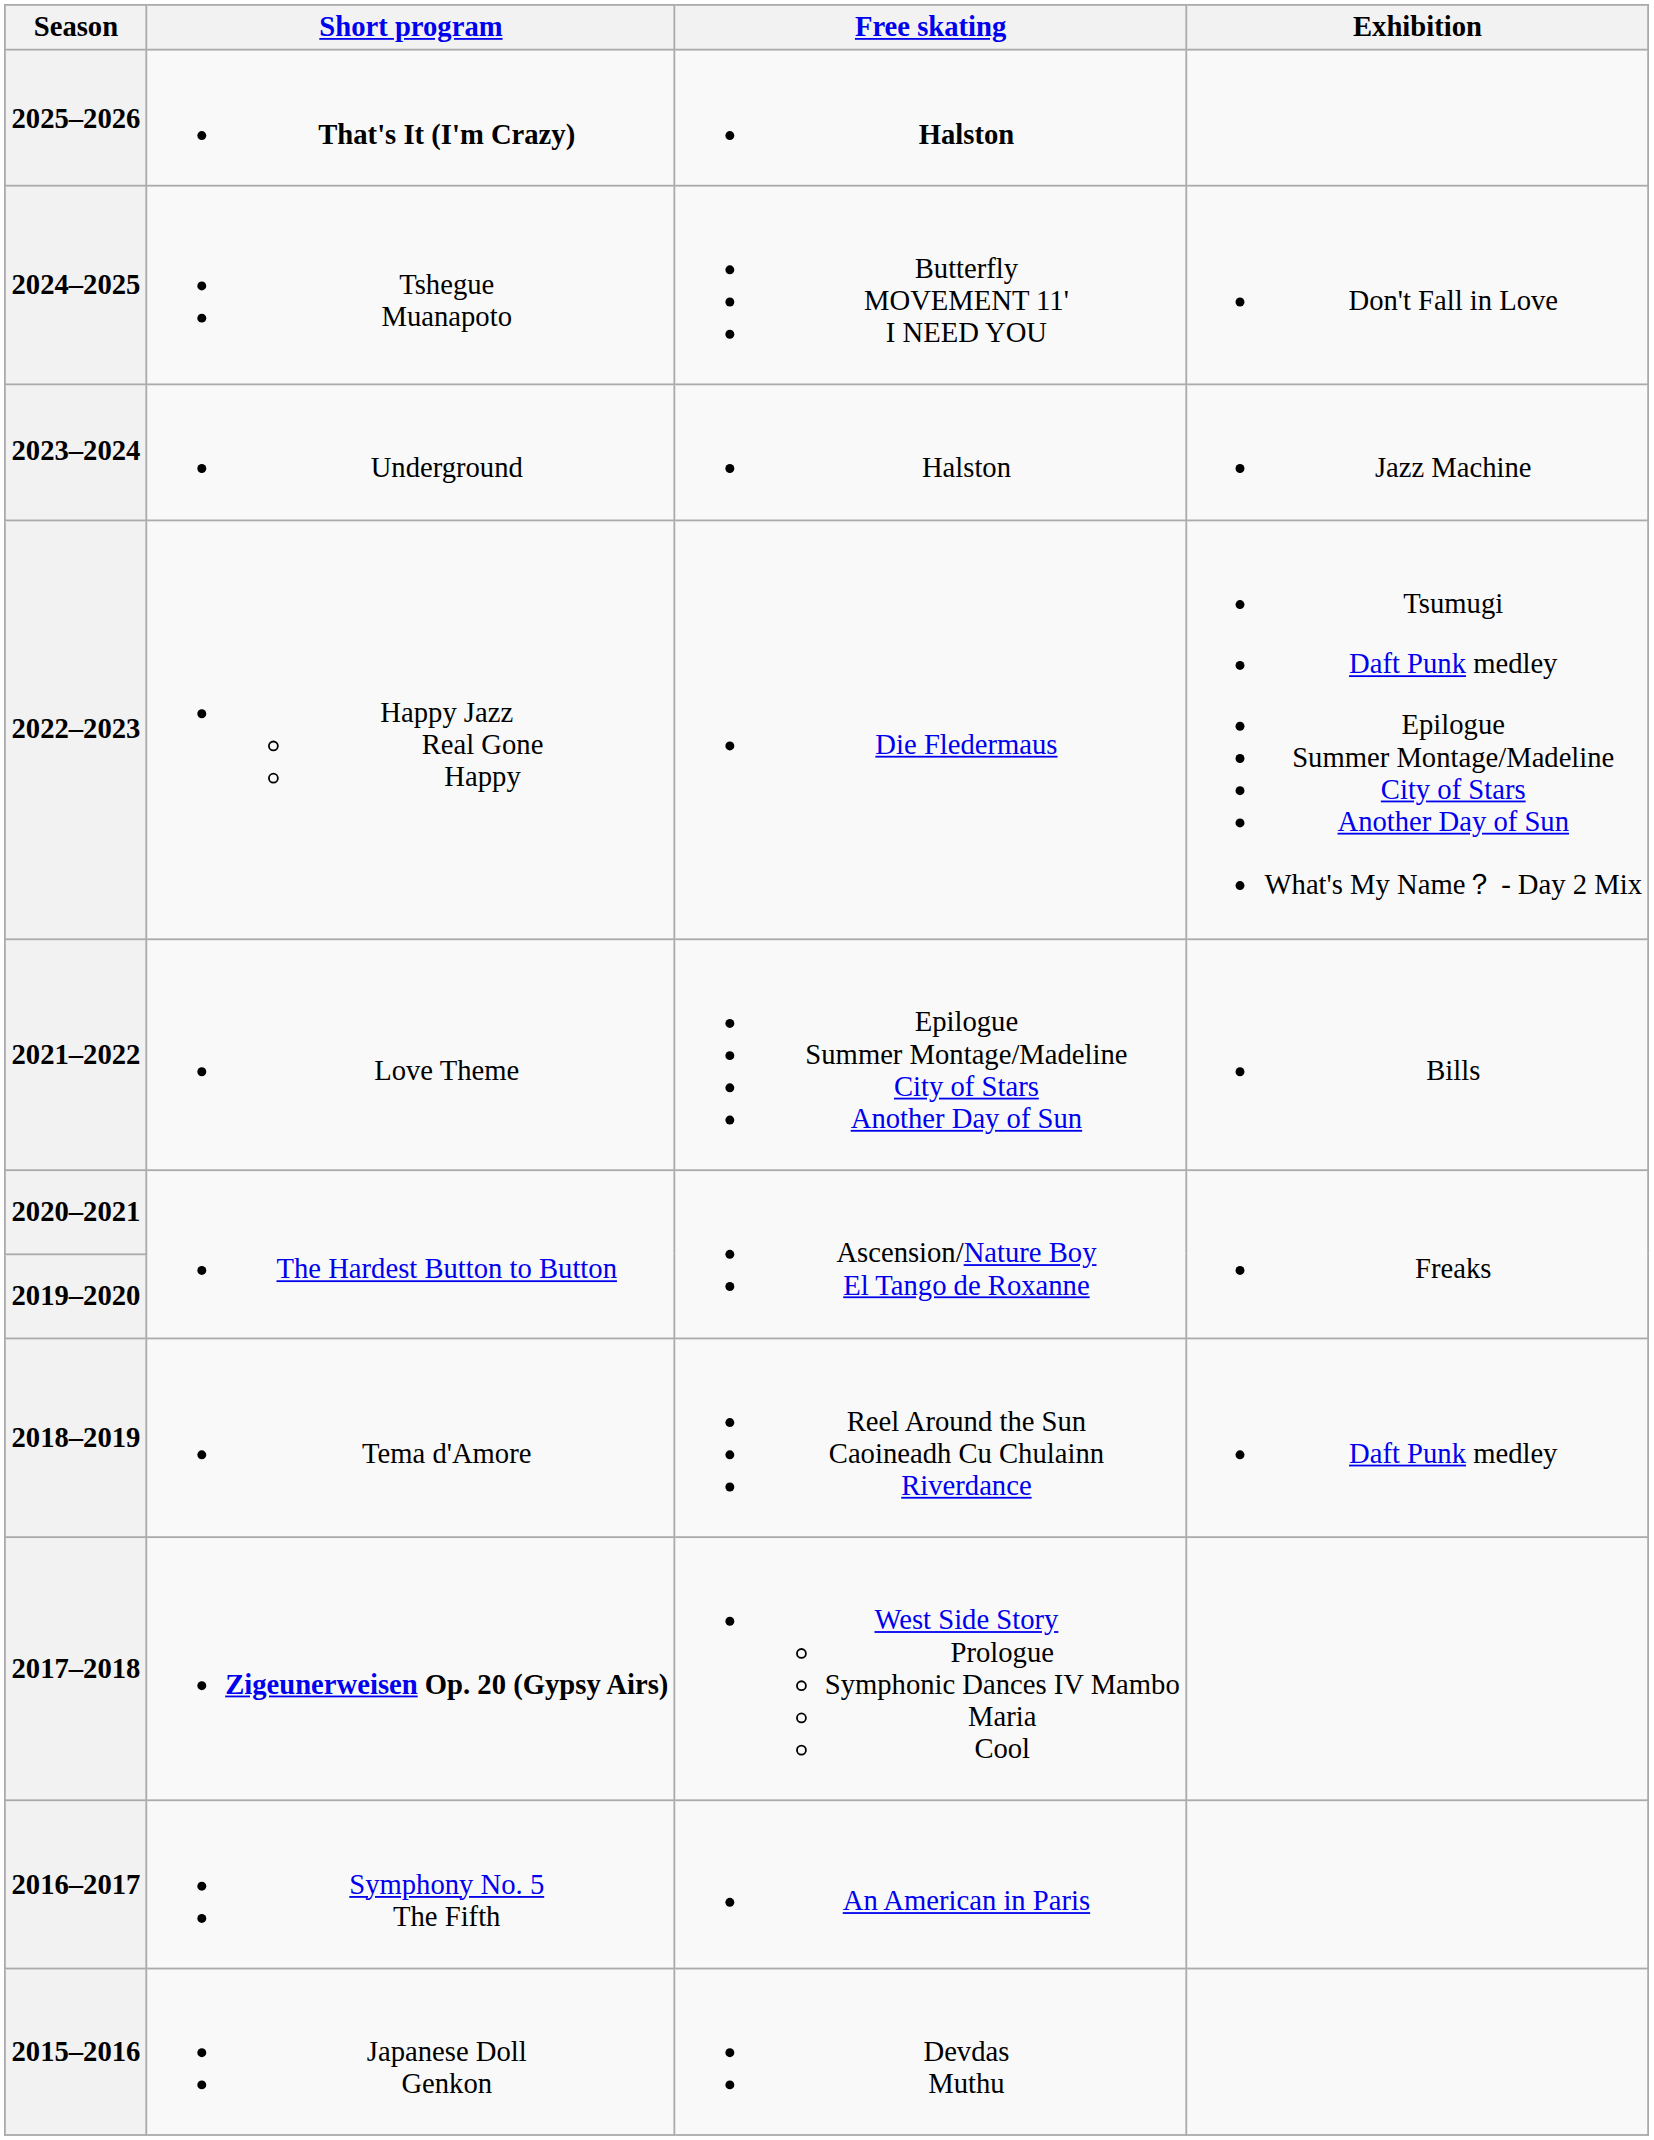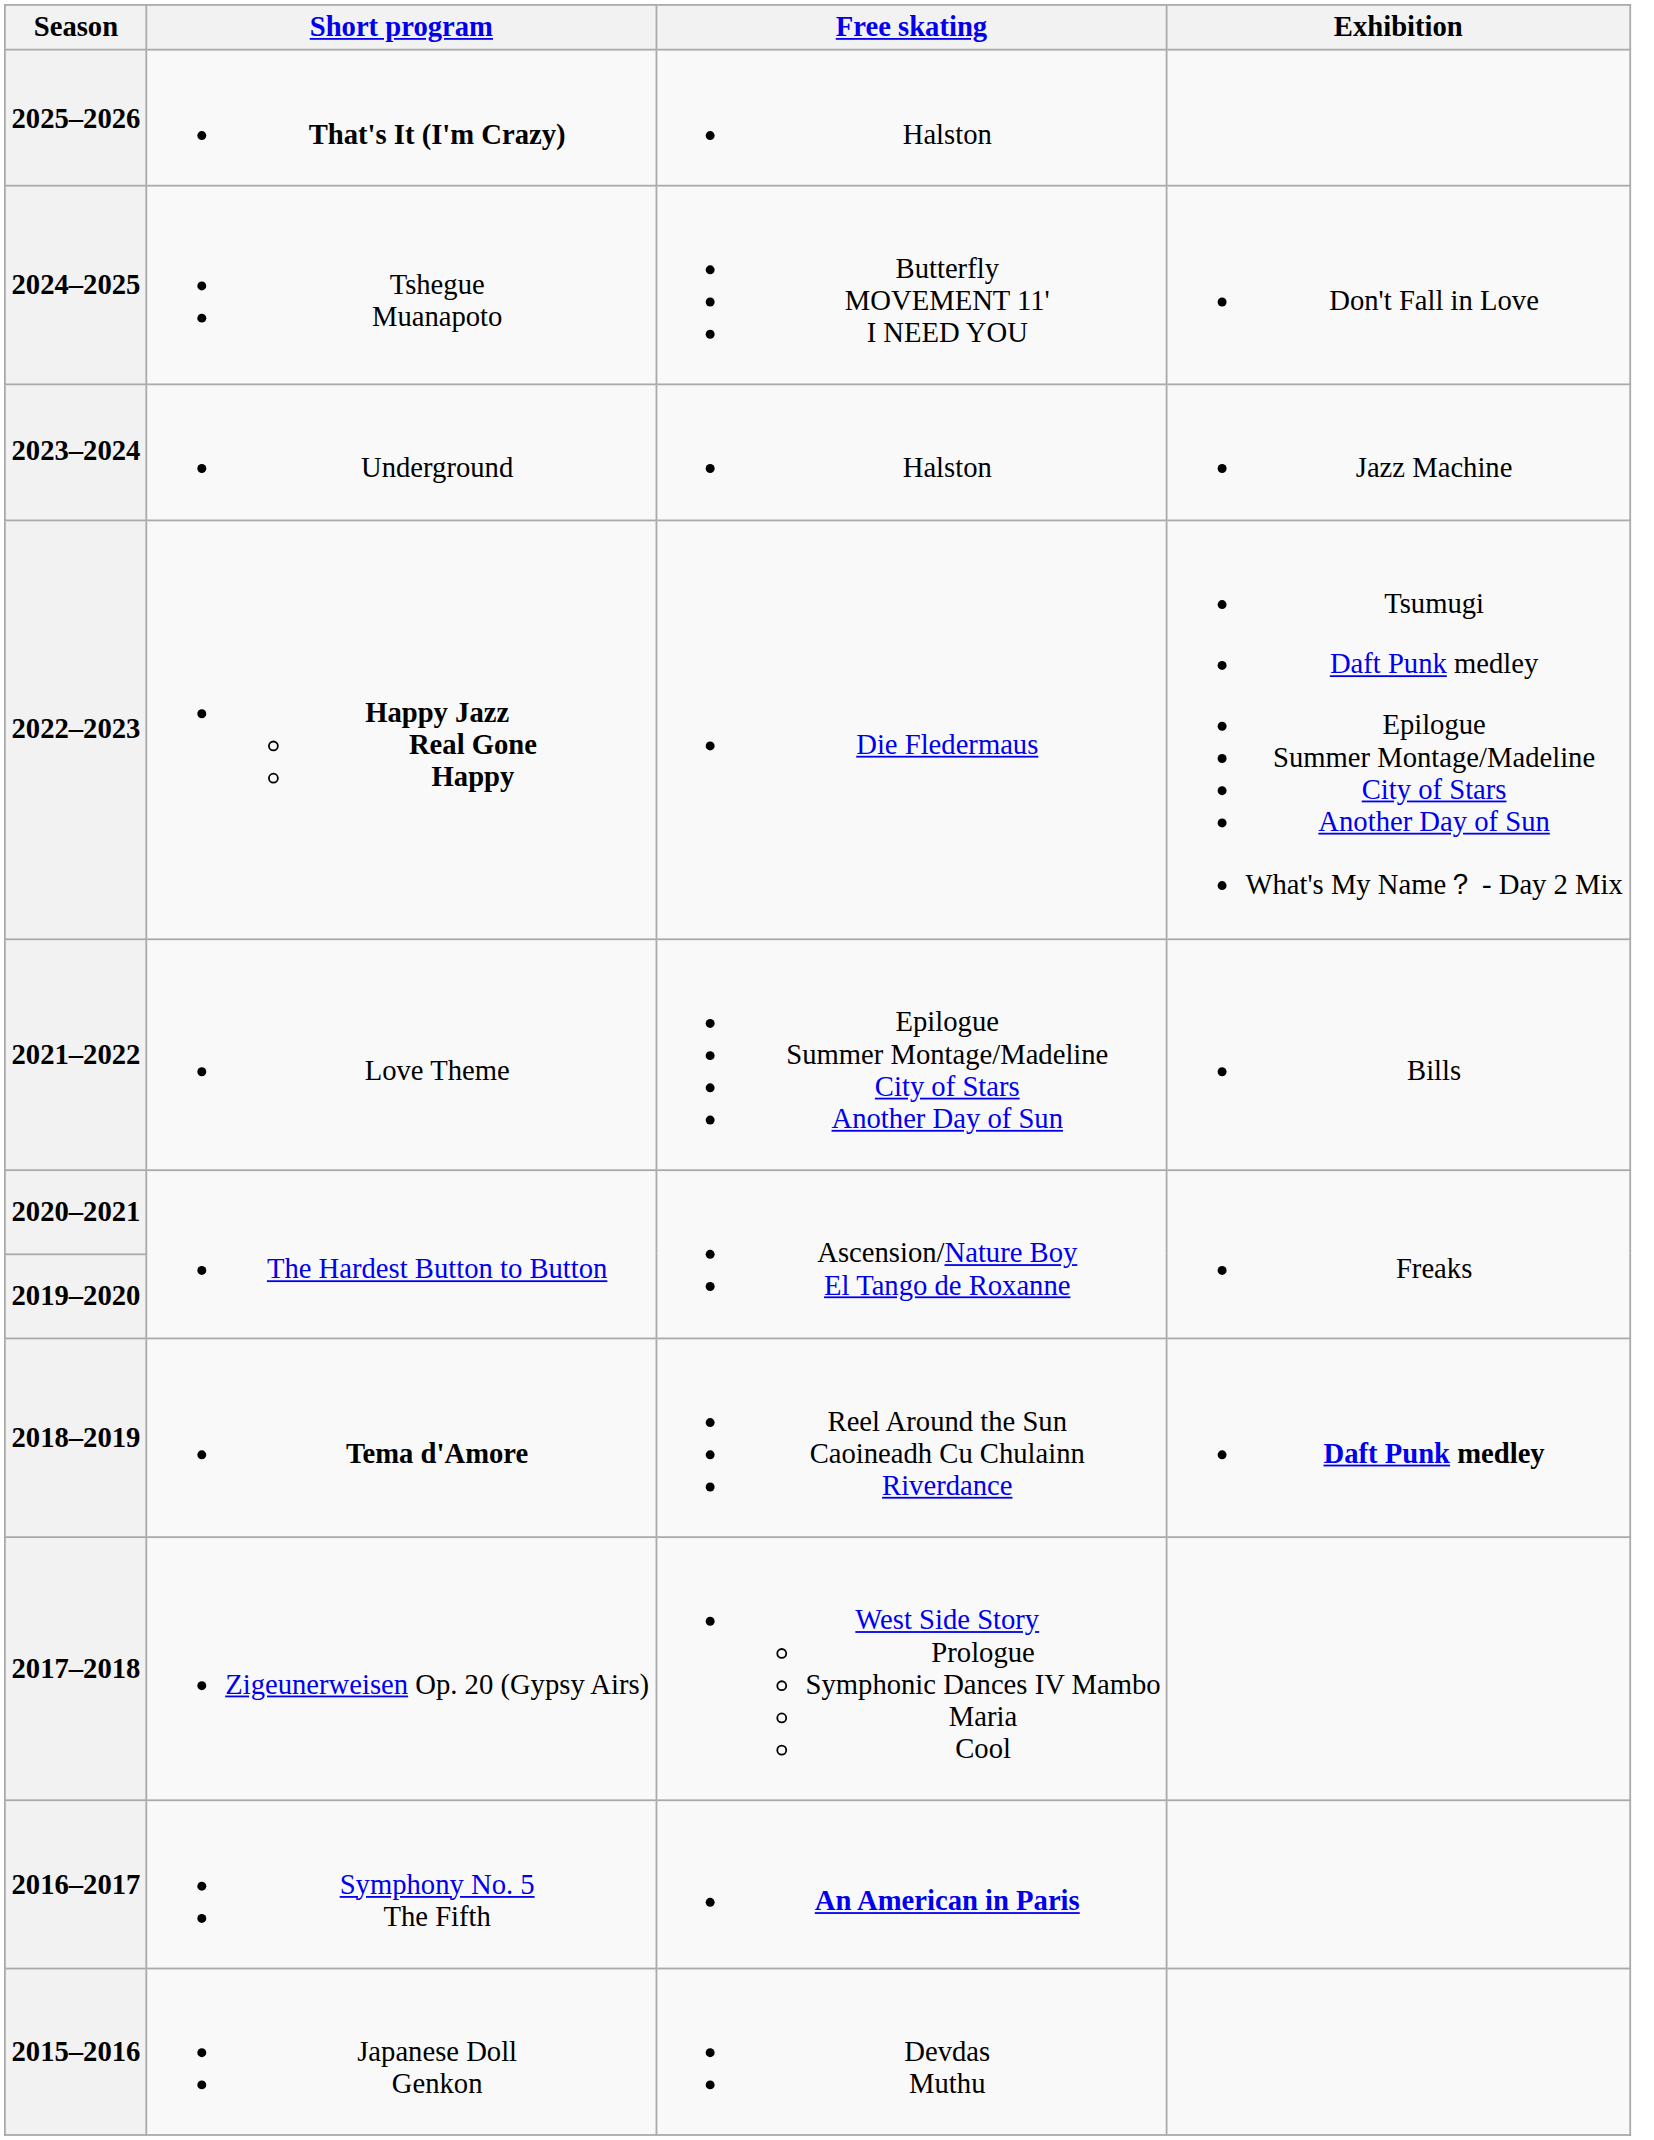(931, 134) bold -> (911, 134) normal
(411, 745) normal -> (401, 745) bold
(411, 1454) normal -> (401, 1454) bold
(1417, 1454) normal -> (1398, 1454) bold
(411, 1685) bold -> (401, 1685) normal
(931, 1901) normal -> (911, 1901) bold
